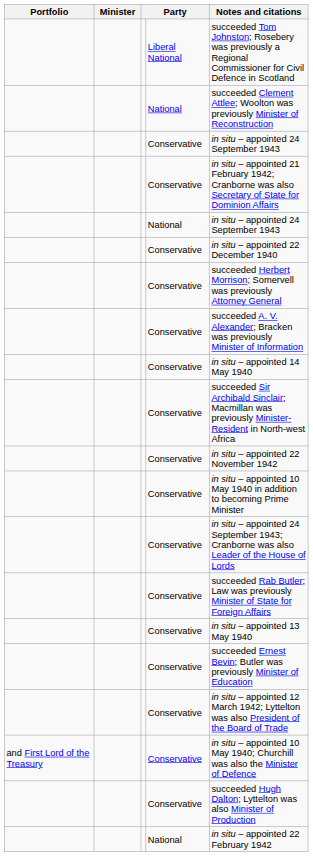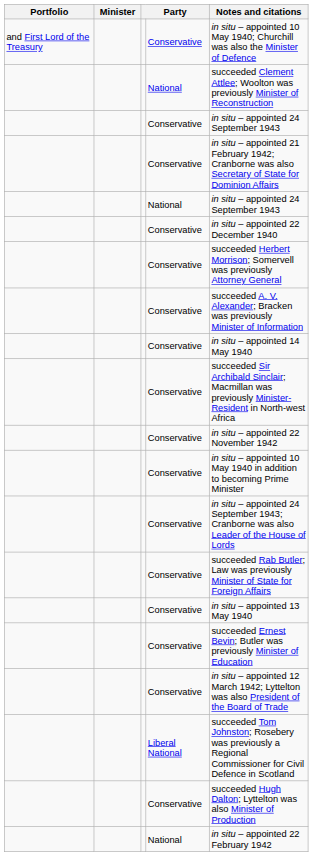rows swapped: (48, 758) <-> (49, 52)
